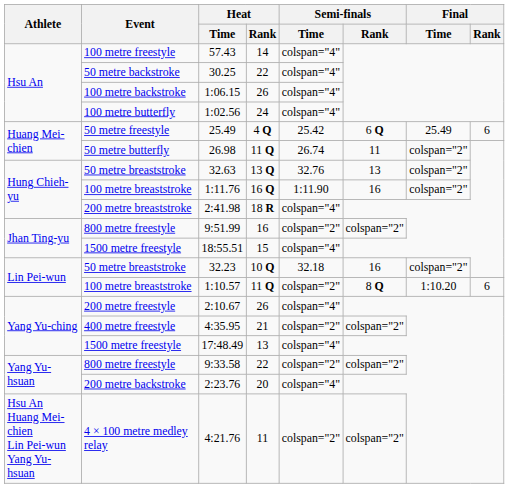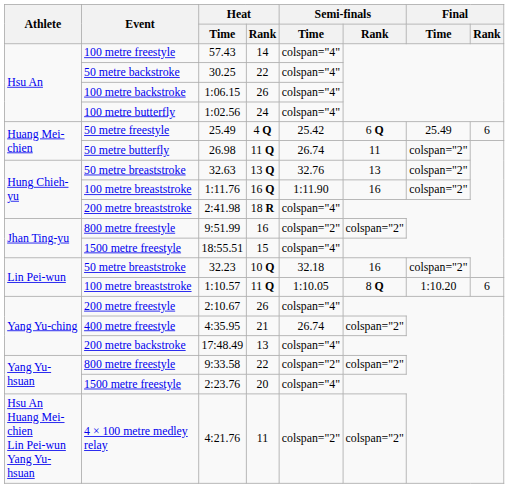(311, 287) colspan="2" -> (311, 287) 1:10.05
(311, 326) colspan="2" -> (311, 326) 26.74
(133, 345) 1500 metre freestyle -> (135, 345) 200 metre backstroke
(135, 384) 200 metre backstroke -> (133, 384) 1500 metre freestyle
